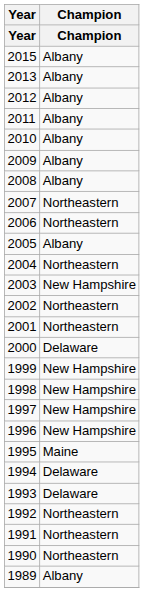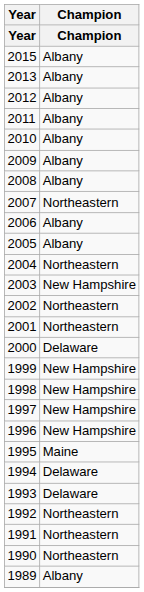(81, 222) Northeastern -> (63, 222) Albany
